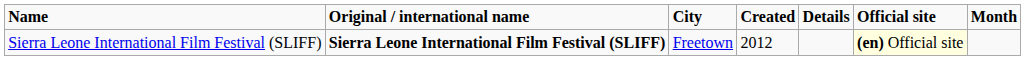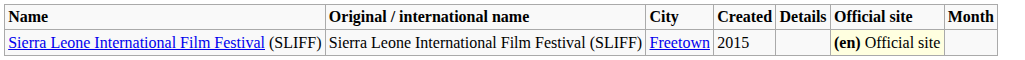(497, 42) bold -> (485, 42) normal
(756, 42) 2012 -> (733, 42) 2015
